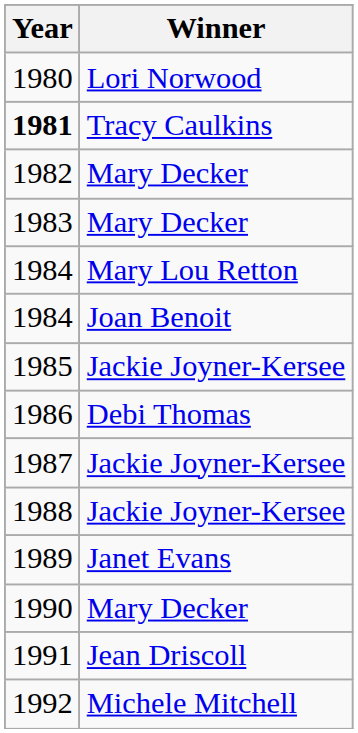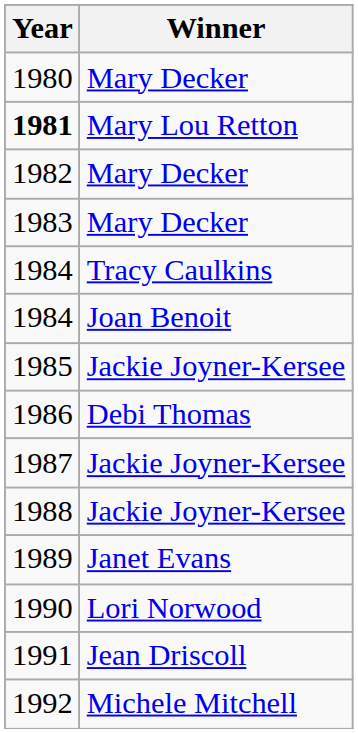(174, 76) Lori Norwood -> (167, 76) Mary Decker
(180, 125) Tracy Caulkins -> (192, 125) Mary Lou Retton
(192, 269) Mary Lou Retton -> (180, 269) Tracy Caulkins
(167, 607) Mary Decker -> (174, 607) Lori Norwood
